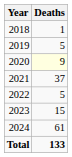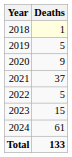(62, 29) no background -> (62, 29) lightyellow background
(62, 62) lightyellow background -> (62, 62) no background
